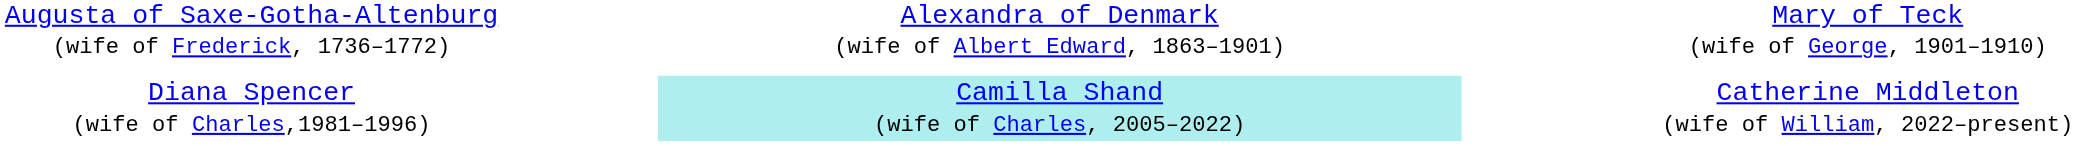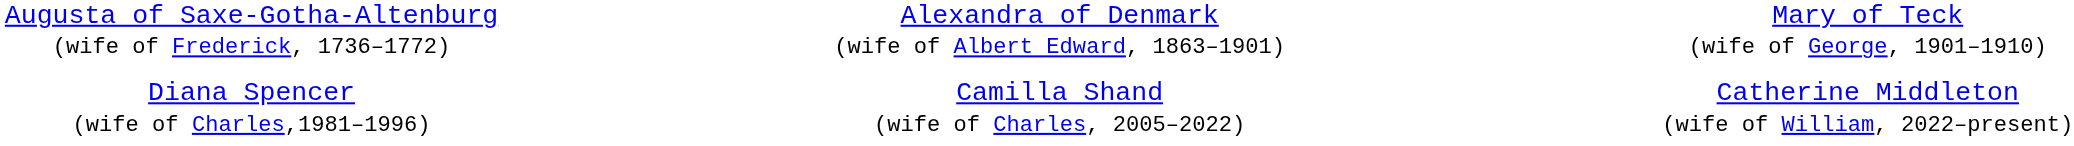(1060, 107) paleturquoise background -> (1060, 107) no background
